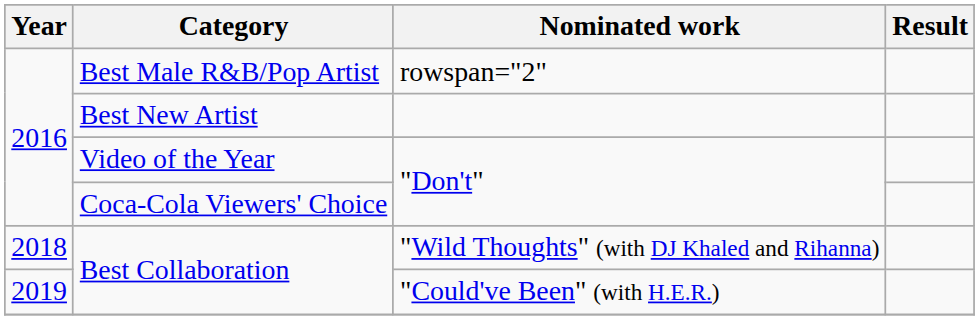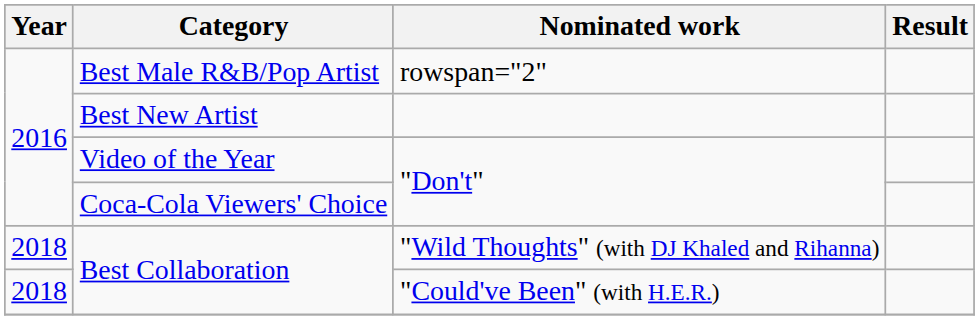(39, 291) 2019 -> (39, 291) 2018
